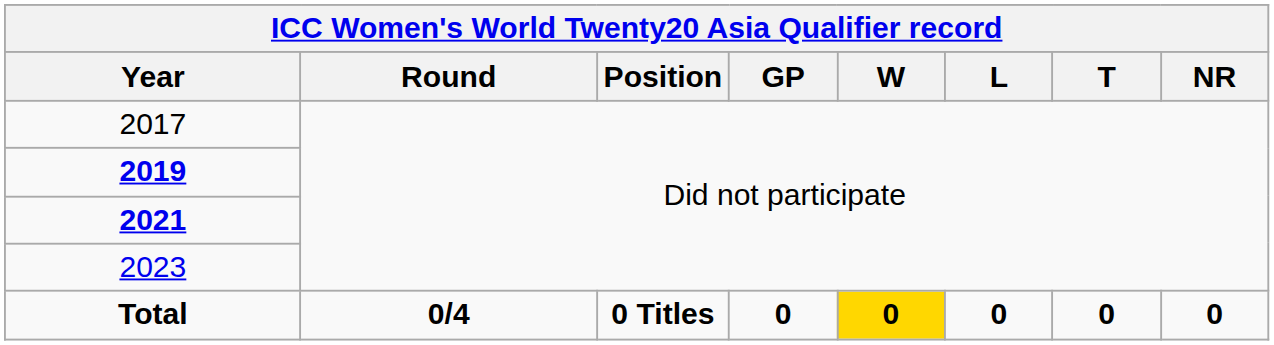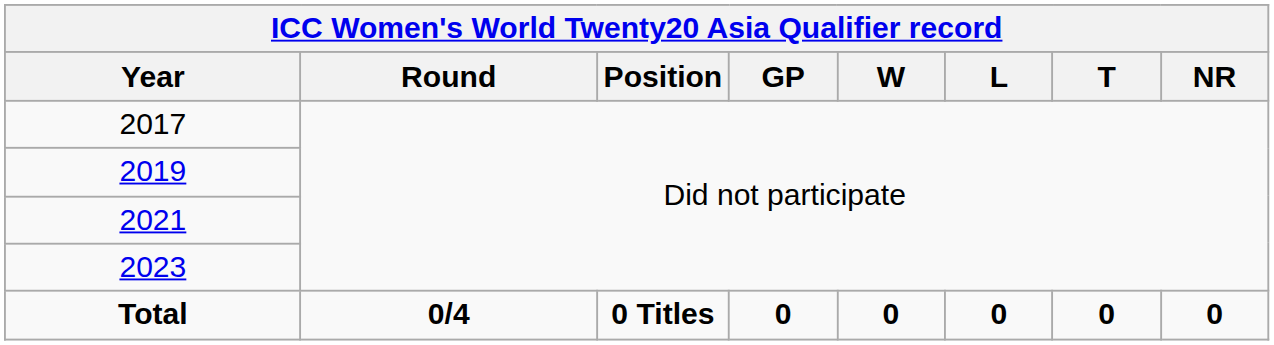(153, 171) bold -> (153, 171) normal
(153, 219) bold -> (153, 219) normal
(891, 314) gold background -> (891, 314) no background
